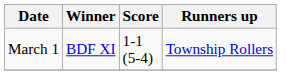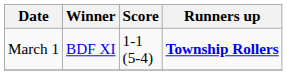(219, 49) normal -> (222, 49) bold
